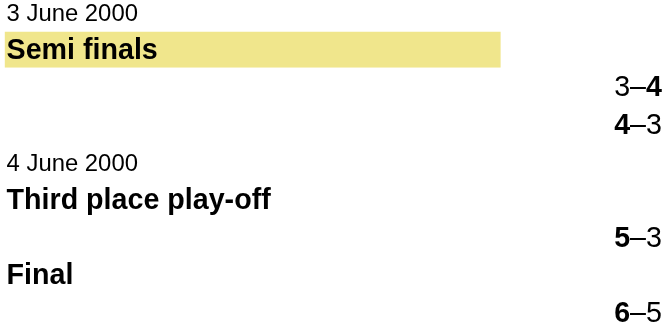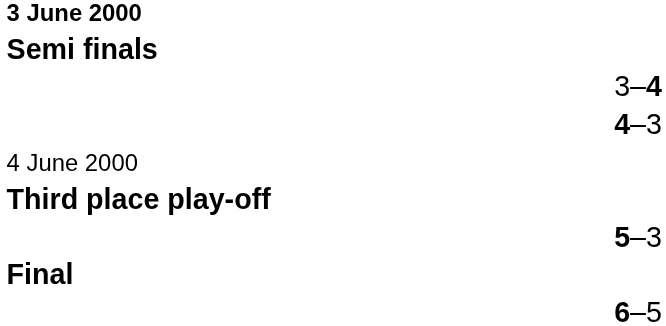(72, 13) normal -> (74, 11) bold
(82, 49) khaki background -> (82, 49) no background
